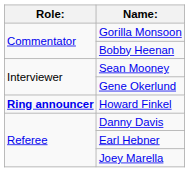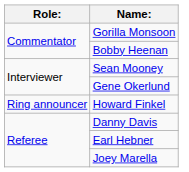(50, 104) bold -> (47, 104) normal
